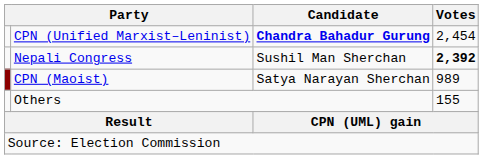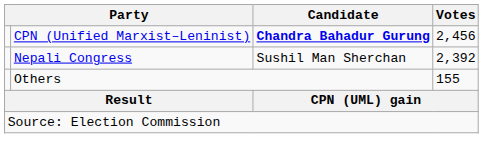(456, 37) 2,454 -> (456, 37) 2,456
(456, 58) bold -> (456, 58) normal
- row: (61, 79)
